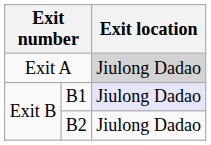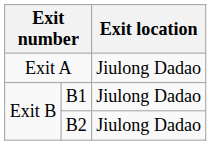(149, 67) lightgrey background -> (149, 67) no background
(149, 96) lavender background -> (149, 96) no background
